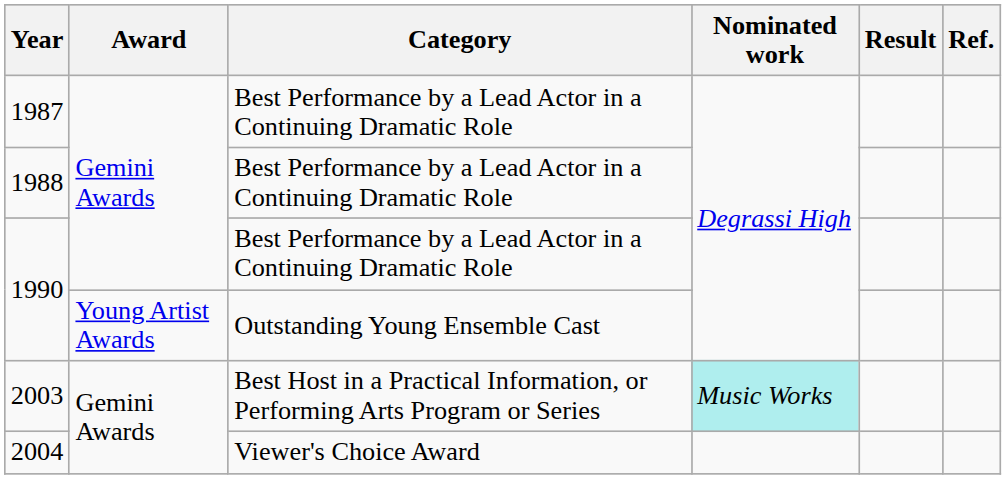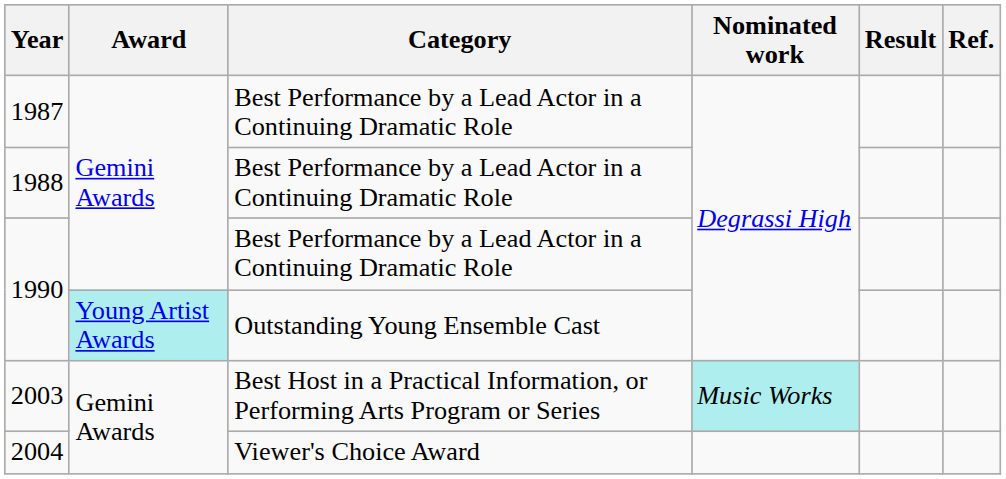(142, 324) no background -> (142, 324) paleturquoise background
